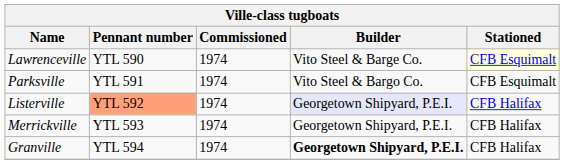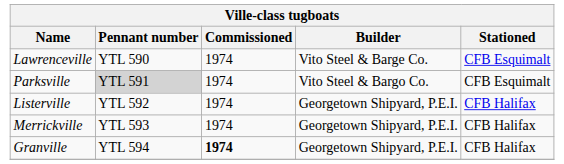(513, 59) lightyellow background -> (507, 59) no background
(118, 81) no background -> (124, 81) lightgrey background
(118, 103) lightsalmon background -> (124, 103) no background
(373, 103) lavender background -> (378, 103) no background
(213, 147) normal -> (219, 147) bold
(378, 147) bold -> (378, 147) normal
